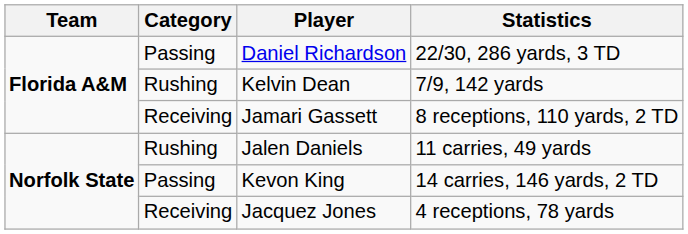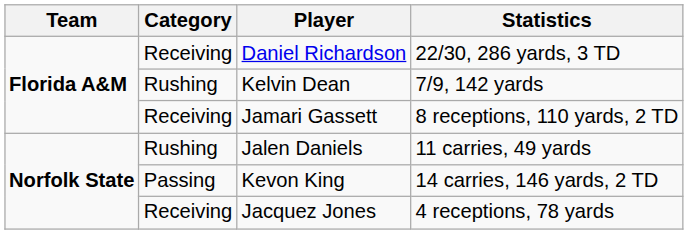(180, 52) Passing -> (188, 52) Receiving
